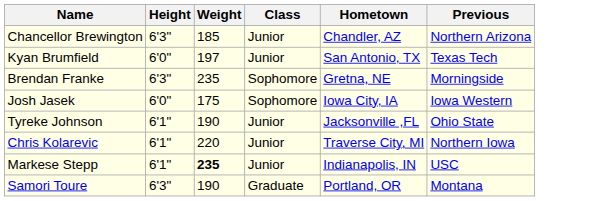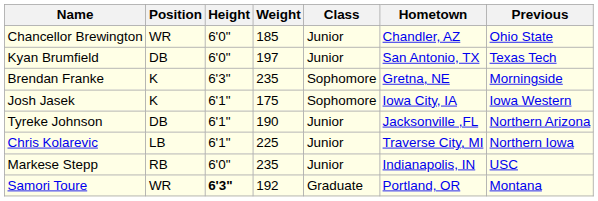+ column: (175, 15)
(160, 36) 6'3" -> (219, 36) 6'0"
(481, 36) Northern Arizona -> (521, 36) Ohio State
(160, 100) 6'0" -> (219, 100) 6'1"
(462, 121) Ohio State -> (540, 121) Northern Arizona
(208, 143) 220 -> (267, 143) 225
(160, 164) 6'1" -> (219, 164) 6'0"
(208, 164) bold -> (267, 164) normal
(160, 185) normal -> (220, 185) bold
(208, 185) 190 -> (267, 185) 192
